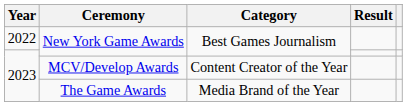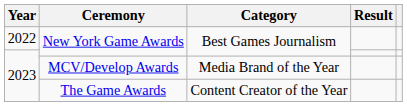(269, 67) Content Creator of the Year -> (269, 67) Media Brand of the Year
(269, 90) Media Brand of the Year -> (269, 90) Content Creator of the Year
